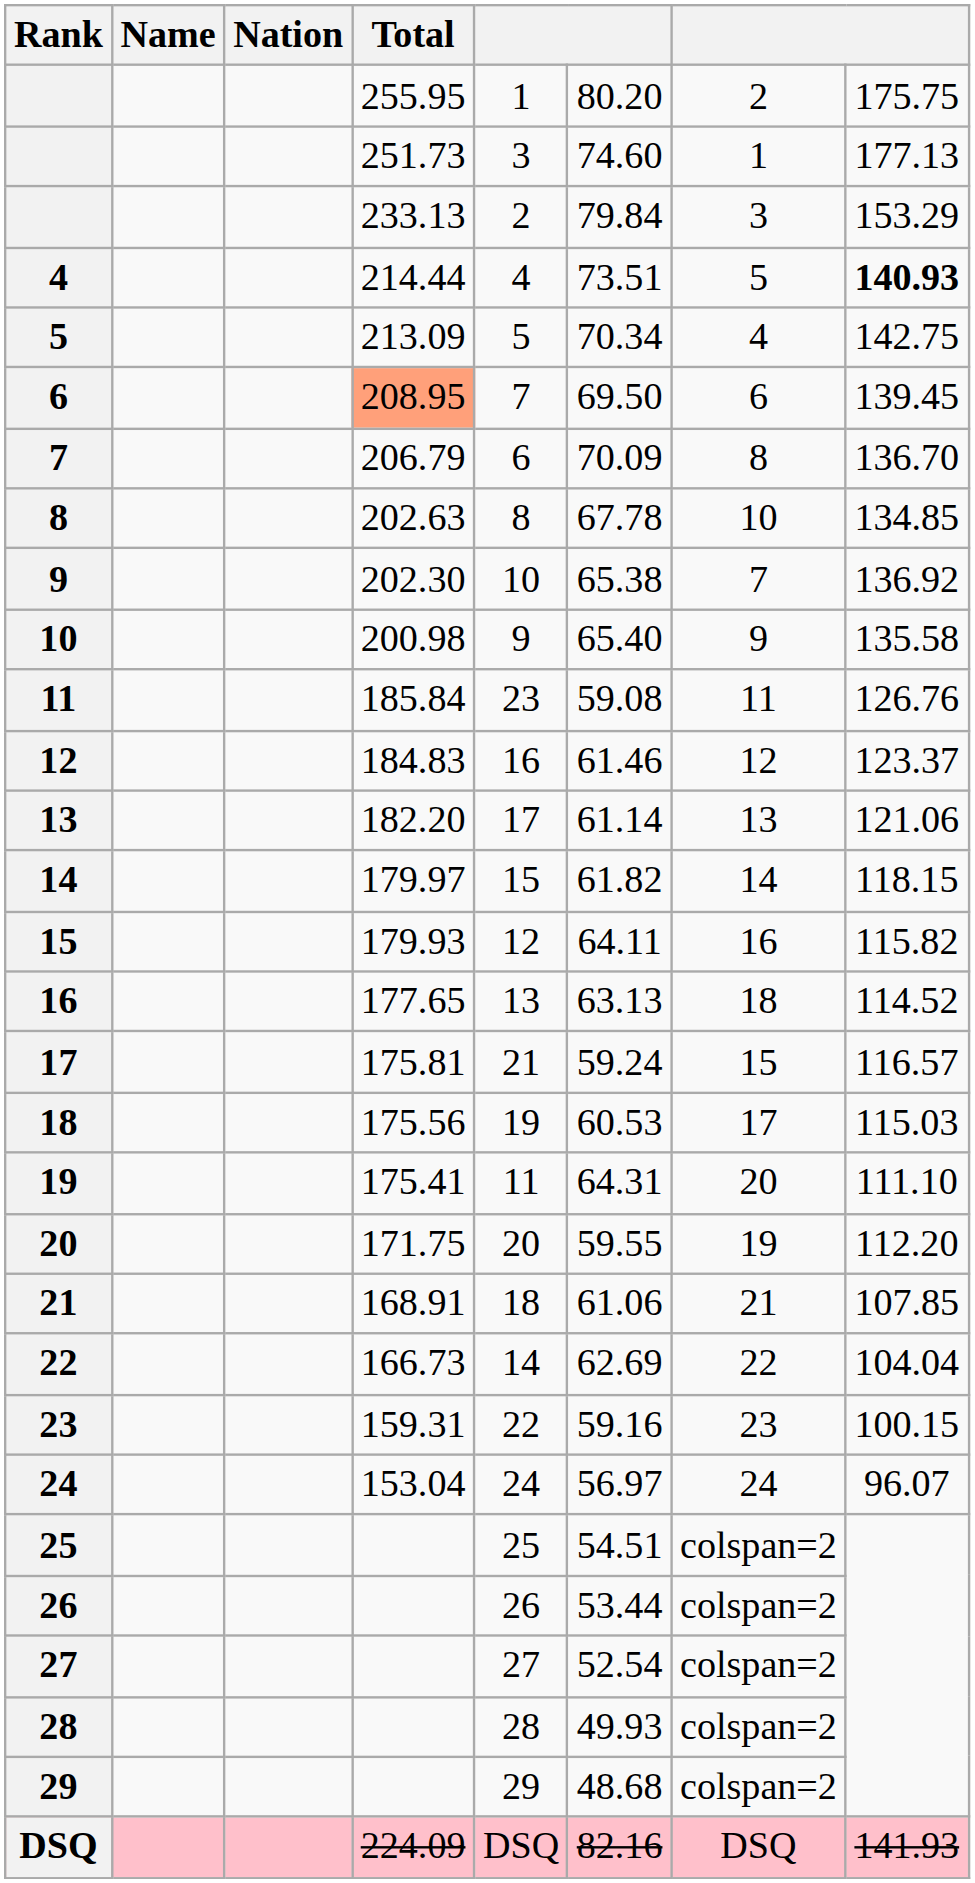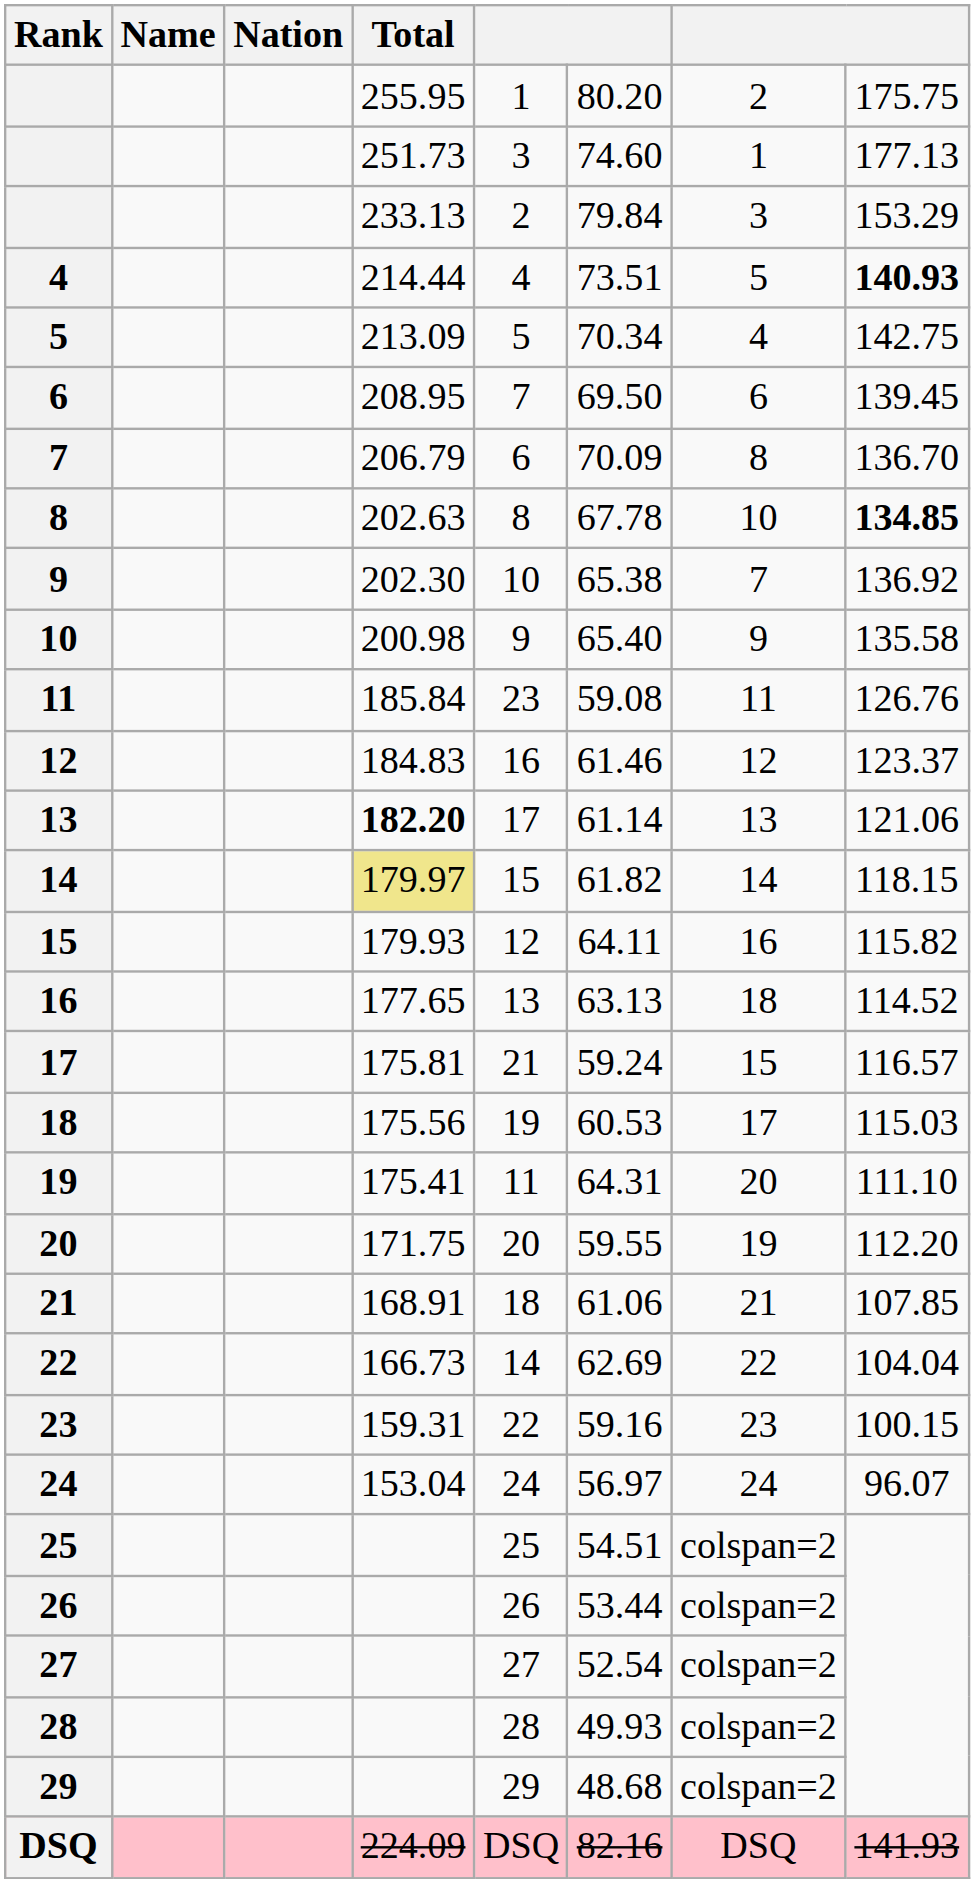(413, 397) lightsalmon background -> (413, 397) no background
(907, 517) normal -> (907, 517) bold
(413, 819) normal -> (413, 819) bold
(413, 880) no background -> (413, 880) khaki background
